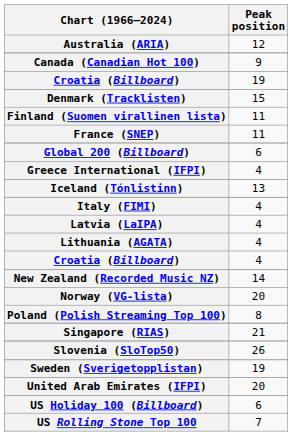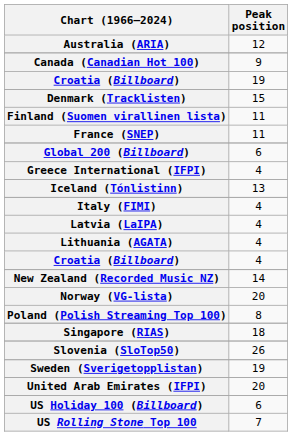(258, 332) 21 -> (258, 332) 18
